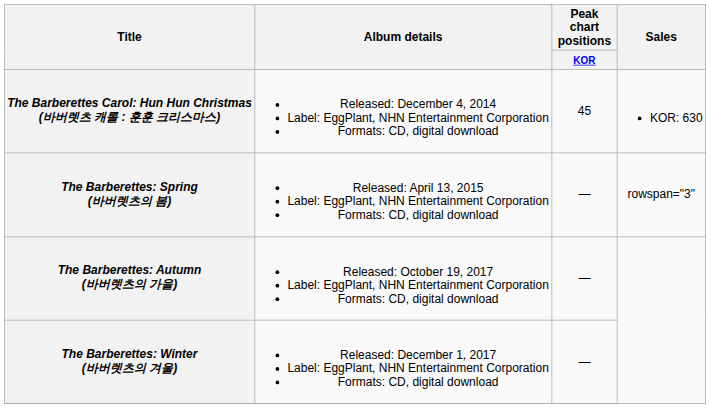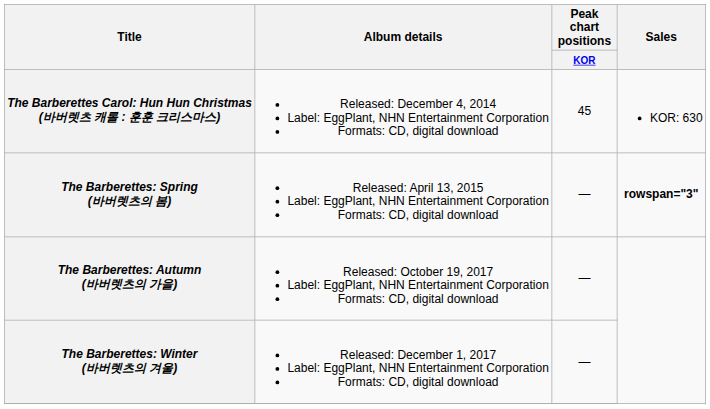(661, 194) normal -> (661, 194) bold
